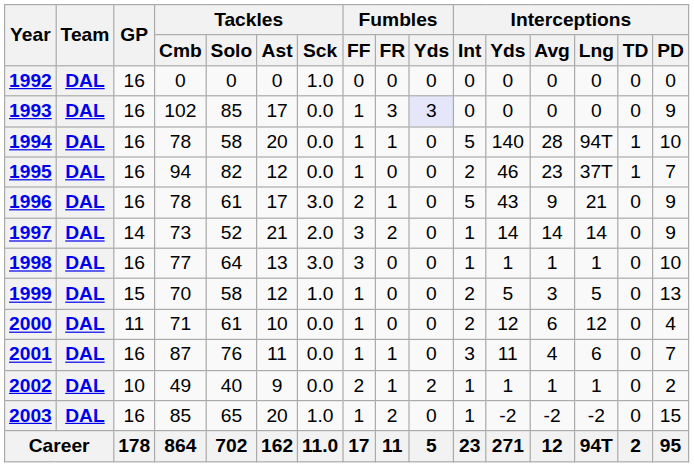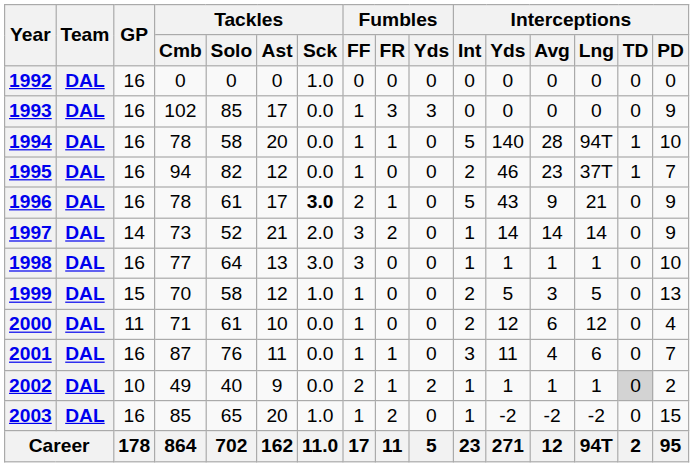(431, 111) lavender background -> (431, 111) no background
(320, 202) normal -> (320, 202) bold
(636, 385) no background -> (636, 385) lightgrey background
